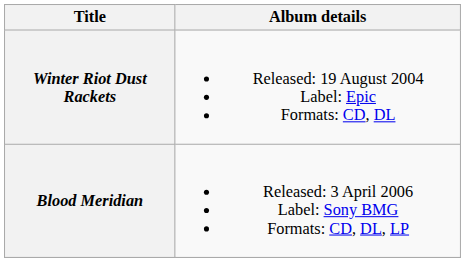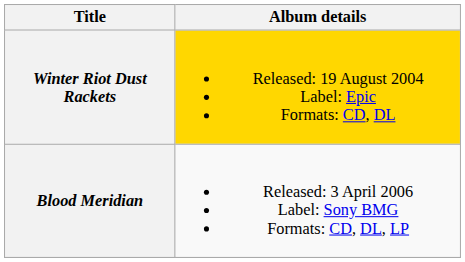(318, 96) no background -> (318, 96) gold background
